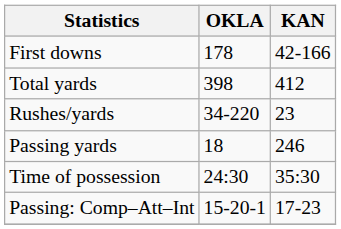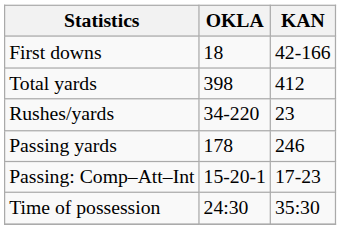(218, 51) 178 -> (213, 51) 18
(213, 145) 18 -> (218, 145) 178
rows swapped: (102, 208) <-> (85, 176)
